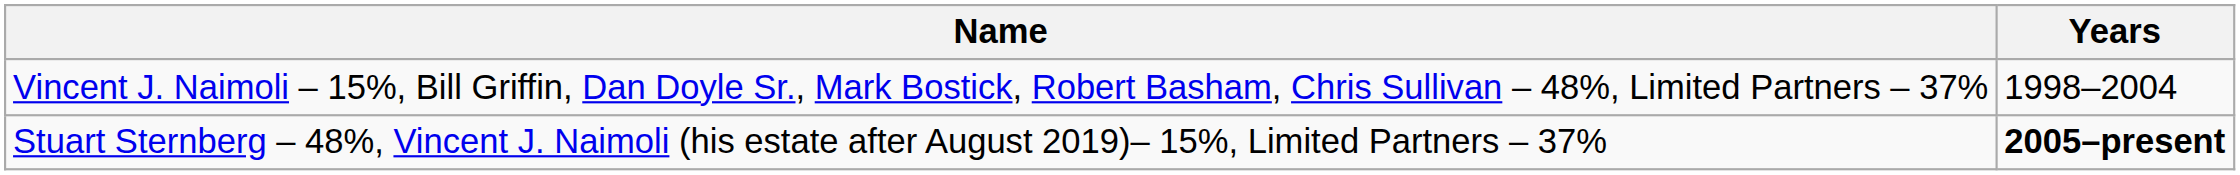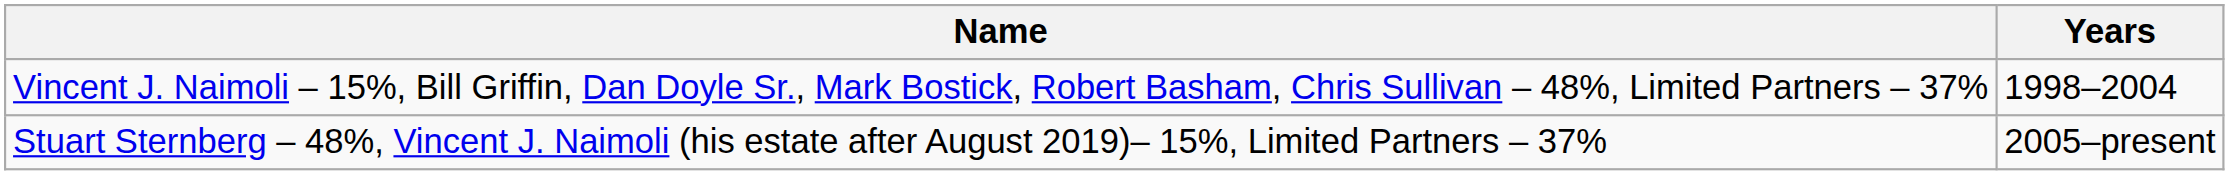(2115, 141) bold -> (2110, 141) normal
